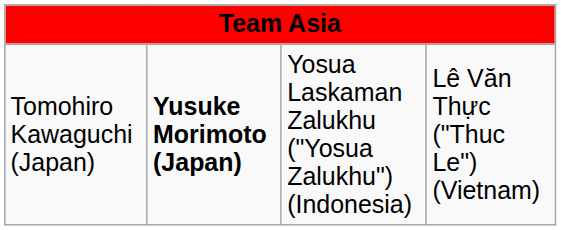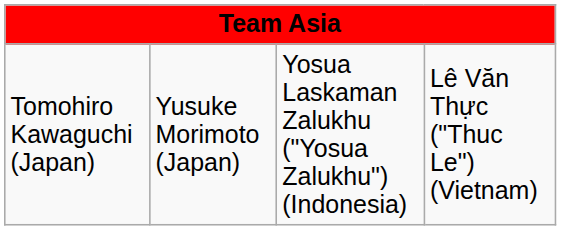(210, 134) bold -> (207, 134) normal
